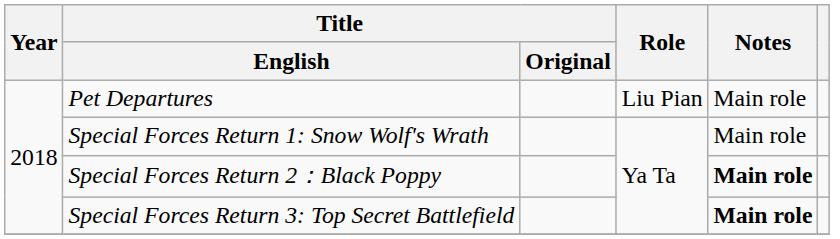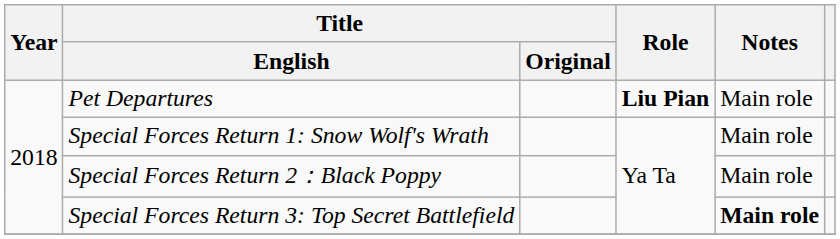(662, 98) normal -> (665, 98) bold
(763, 175) bold -> (767, 175) normal
